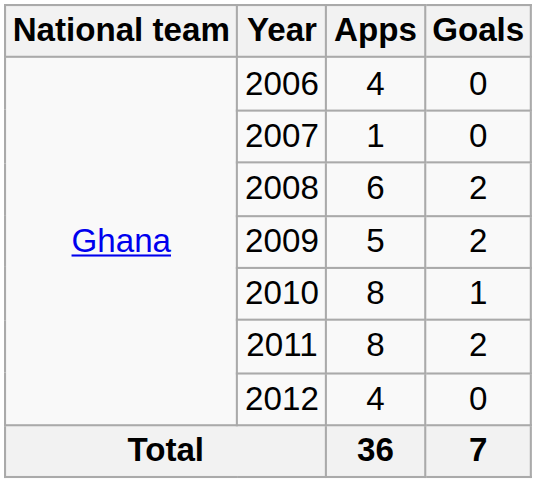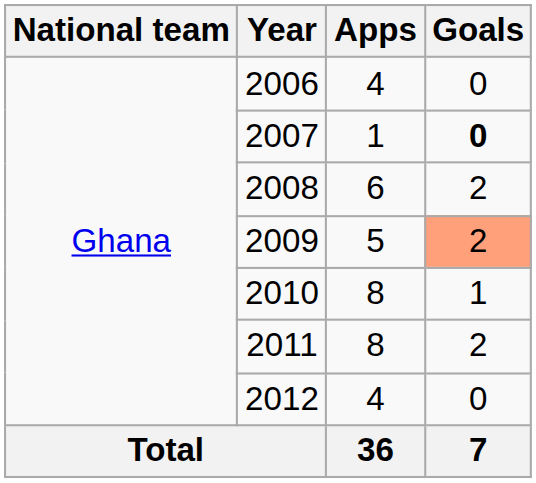(478, 135) normal -> (478, 135) bold
(478, 240) no background -> (478, 240) lightsalmon background
